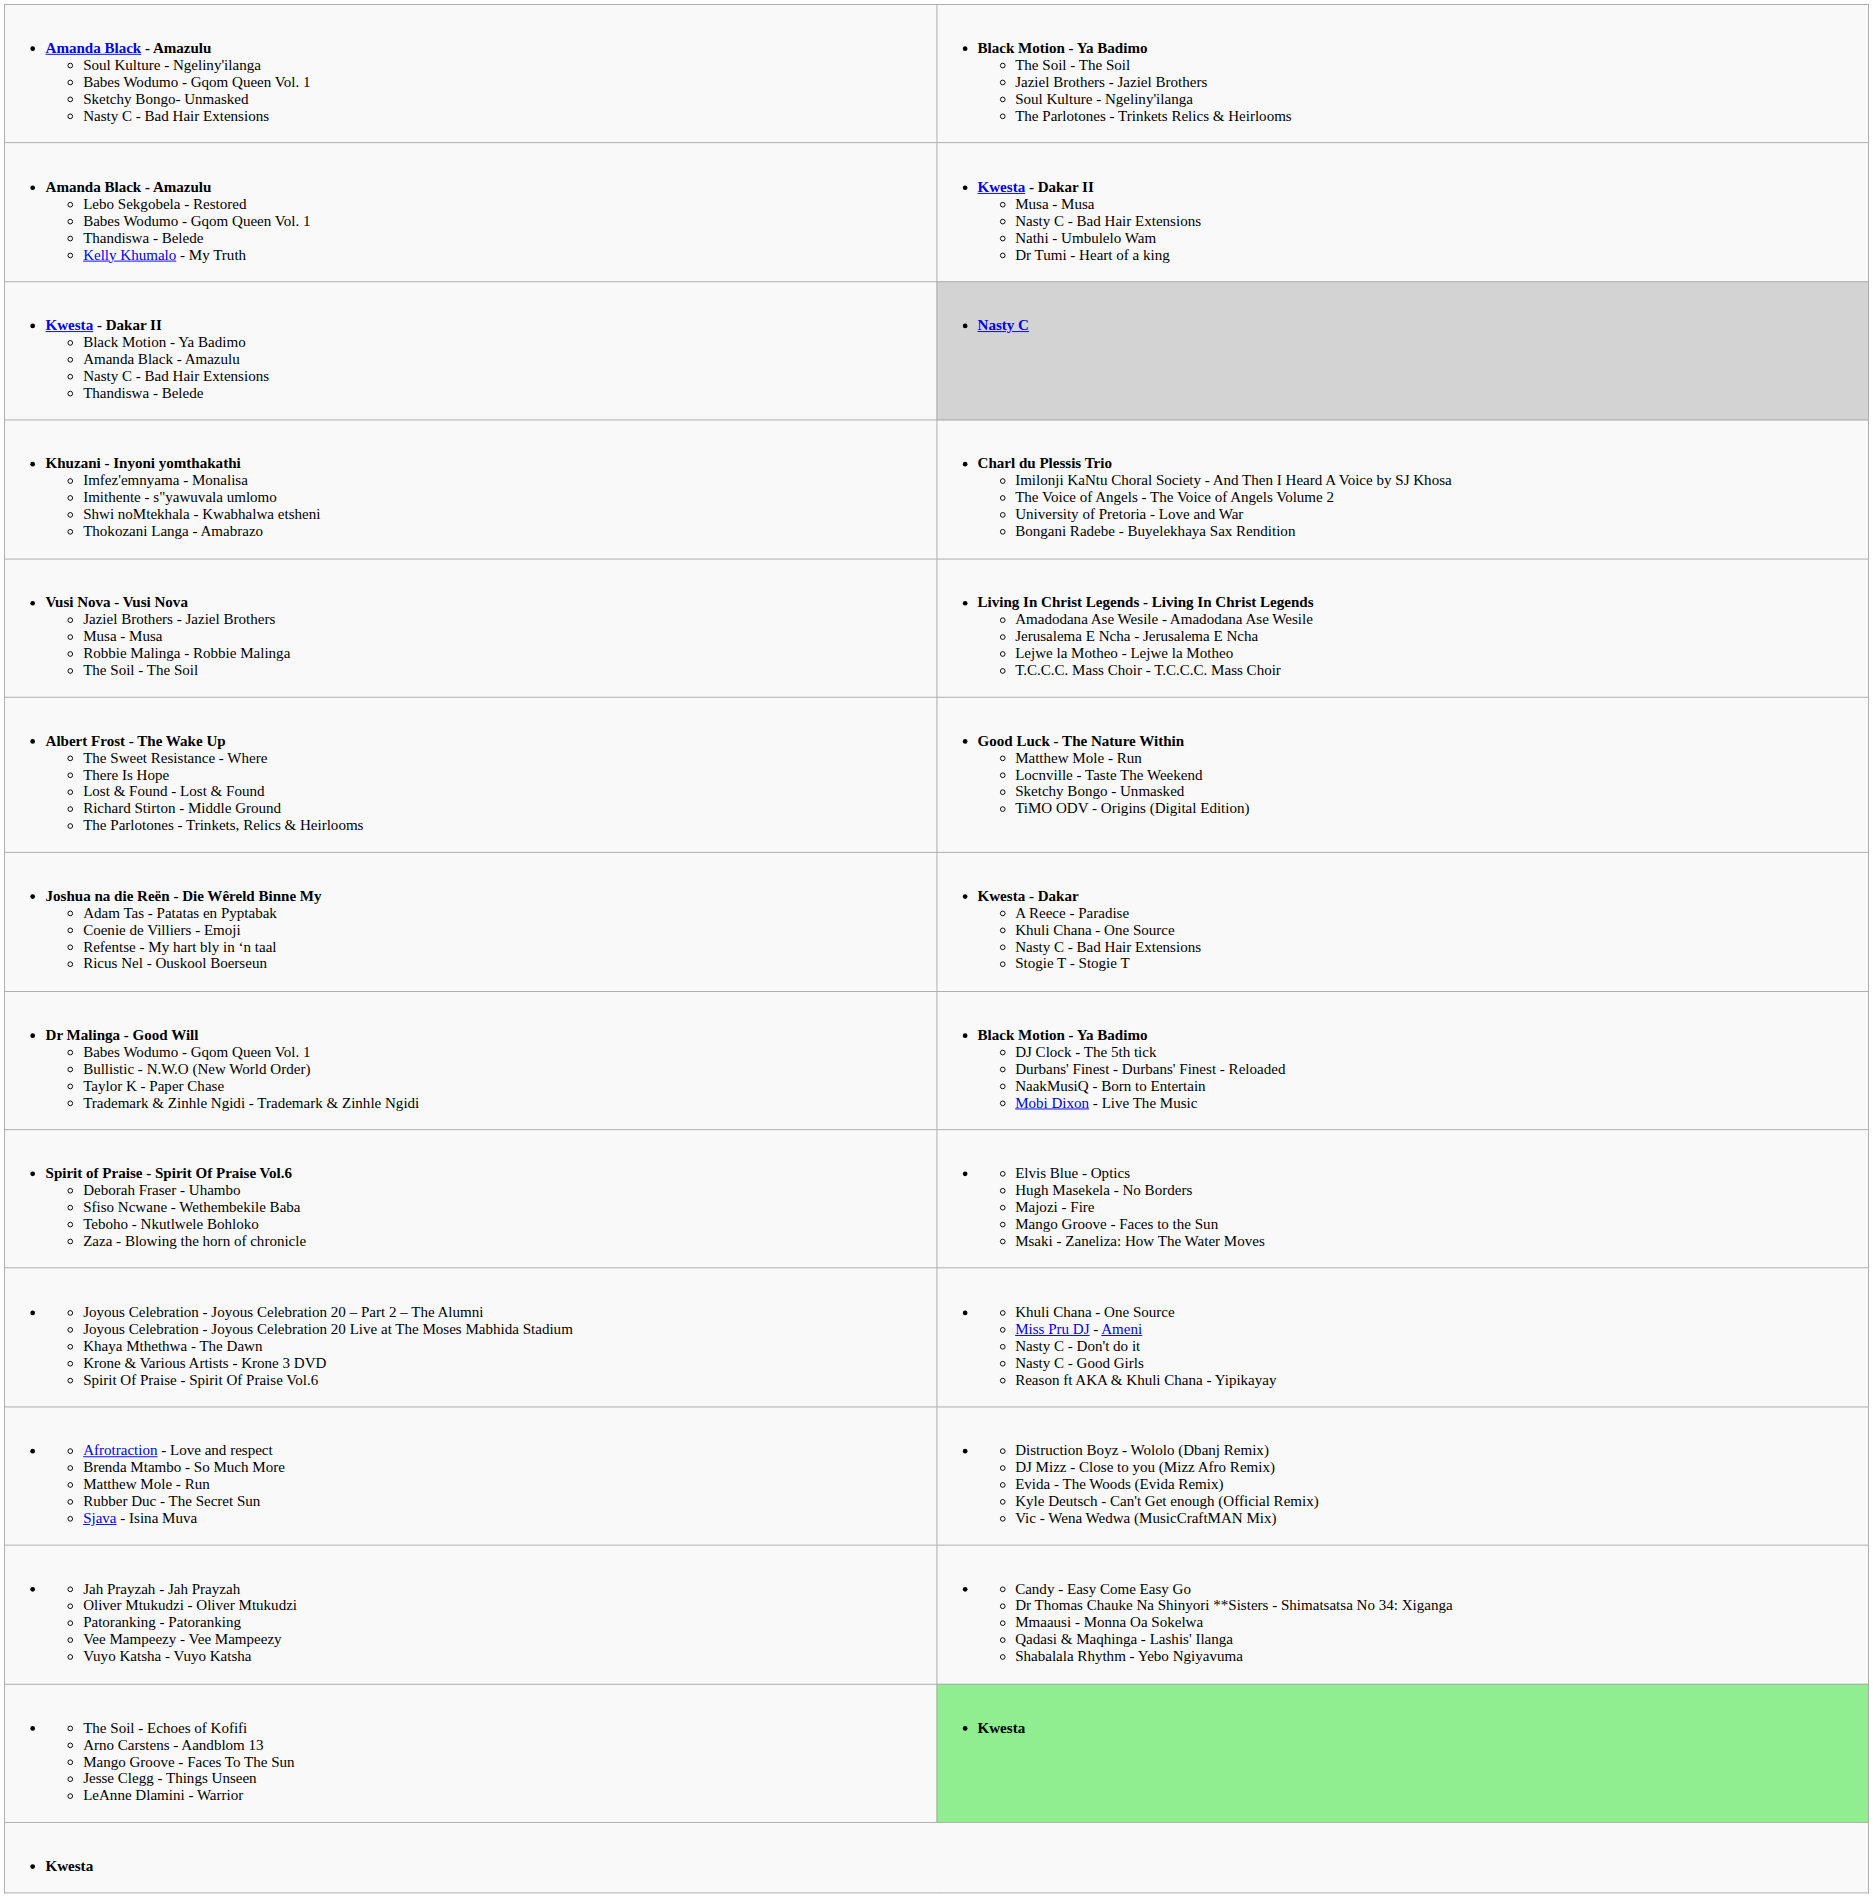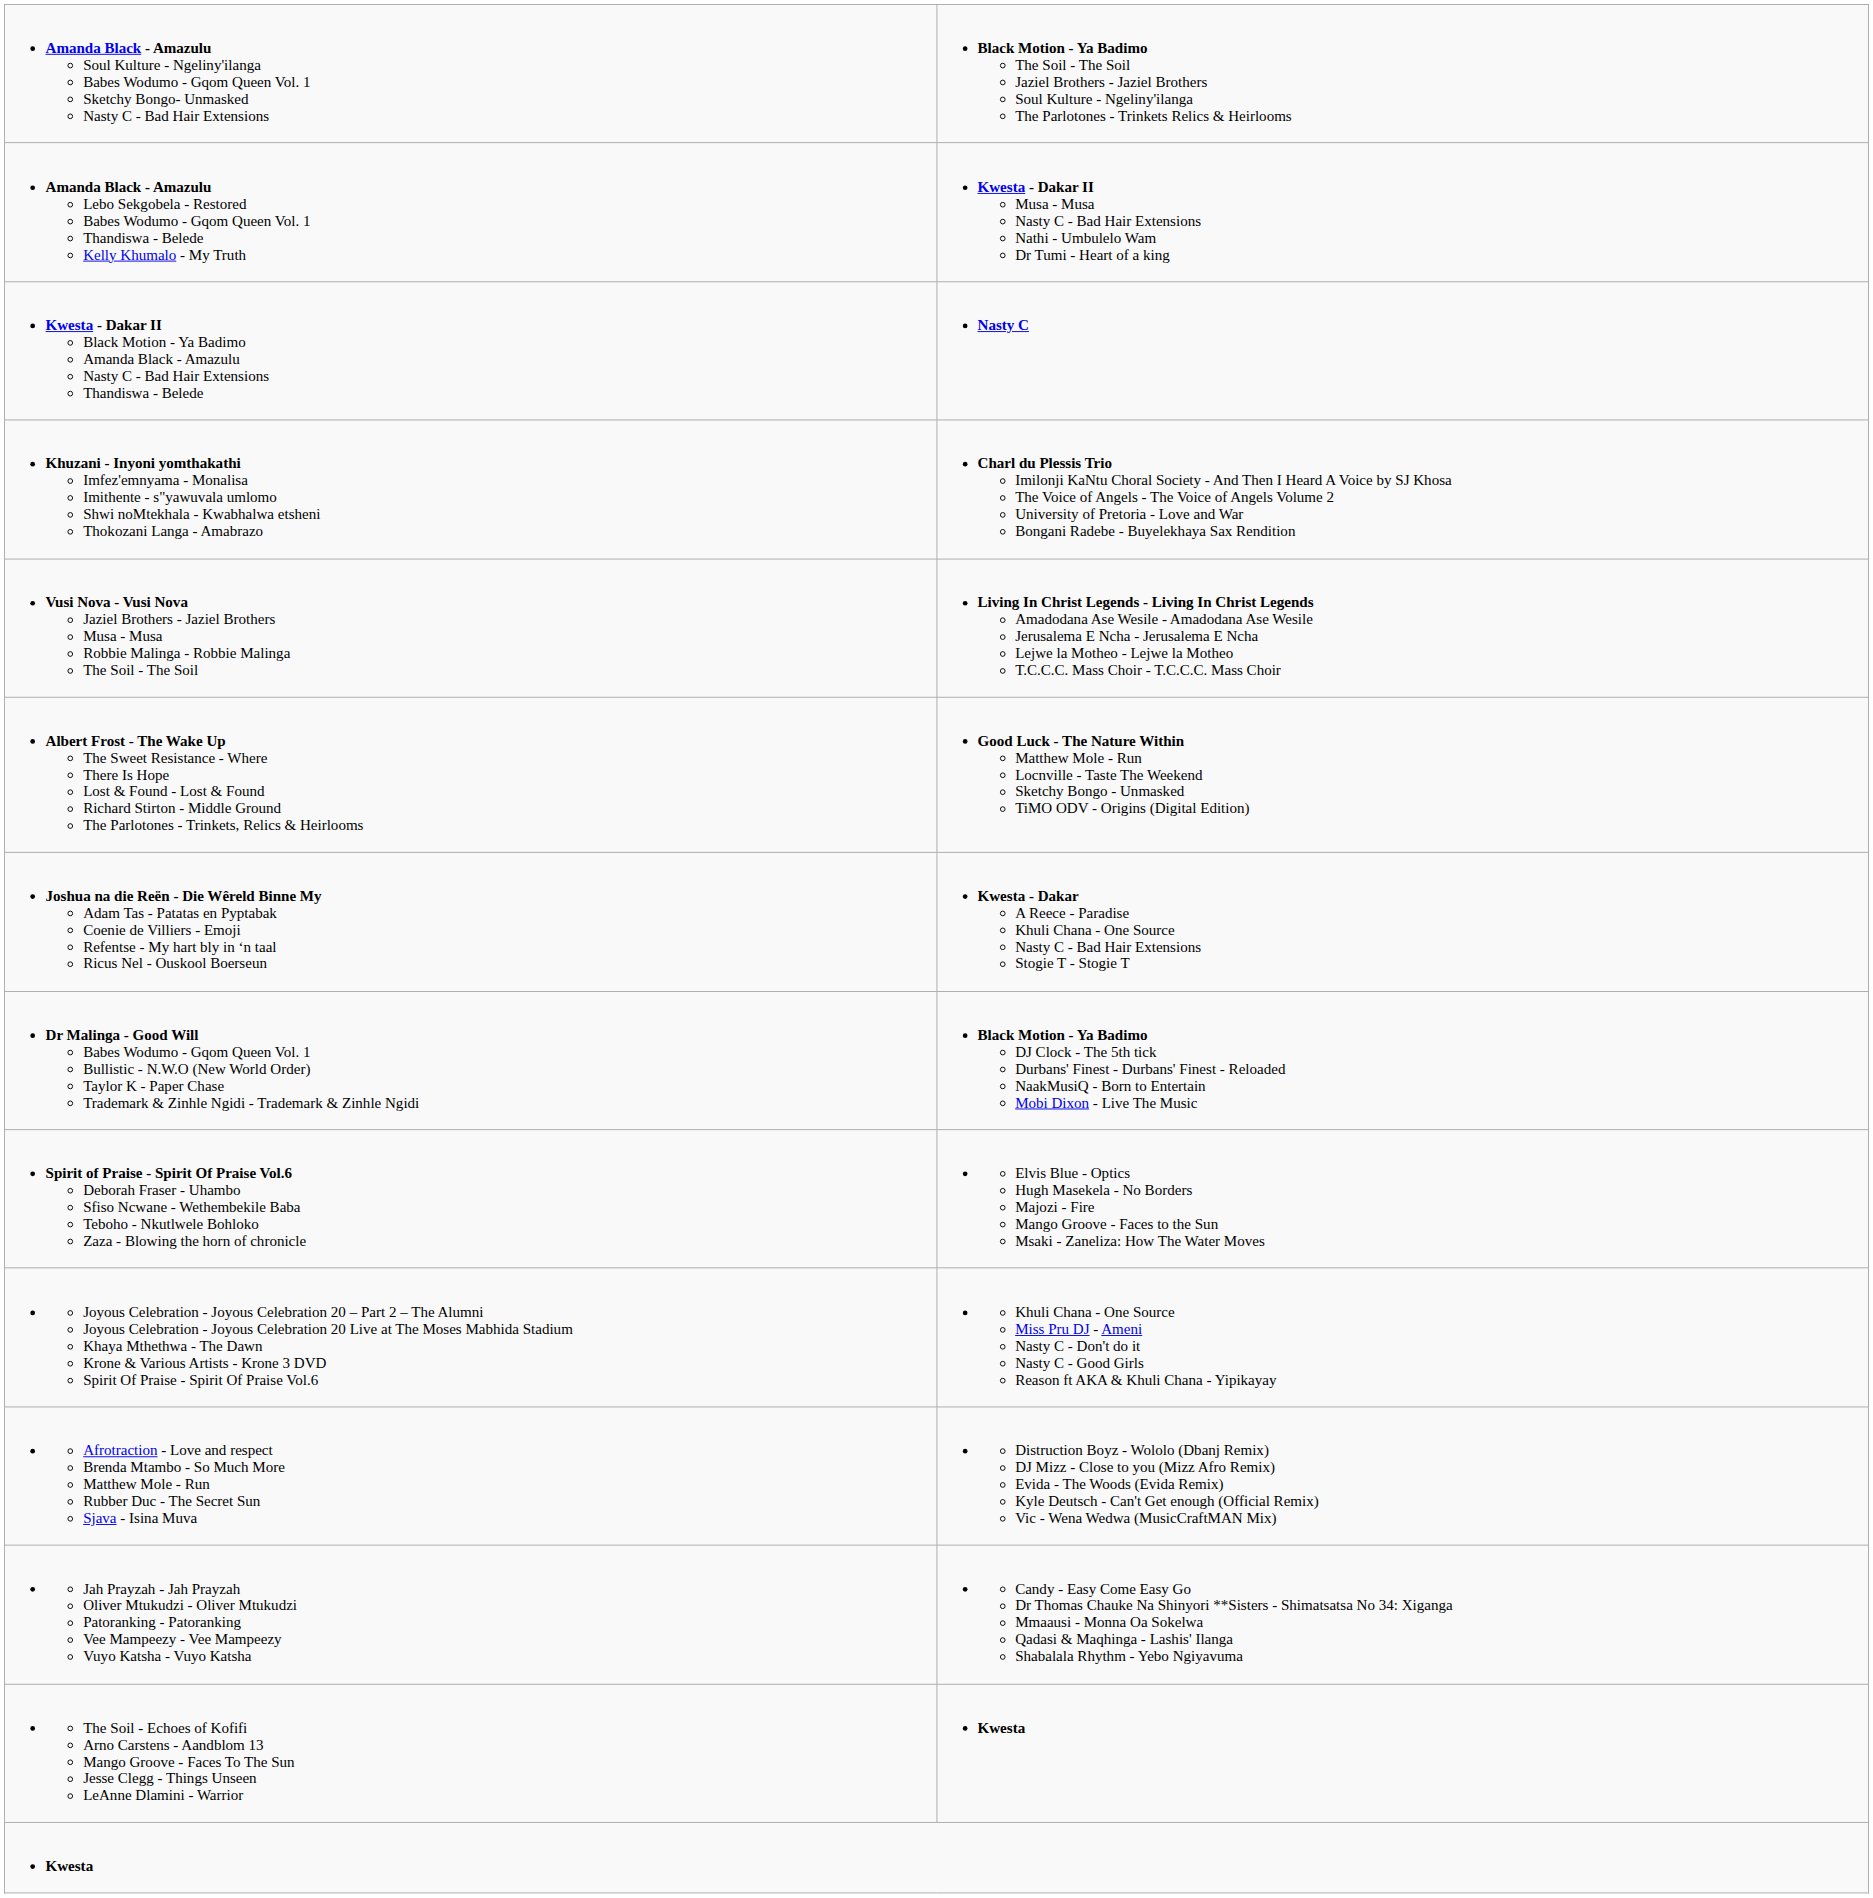(1402, 325) lightgrey background -> (1402, 325) no background
(1402, 1728) lightgreen background -> (1402, 1728) no background
